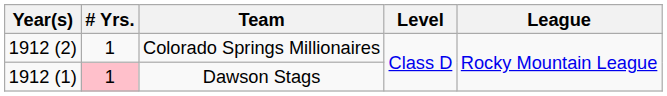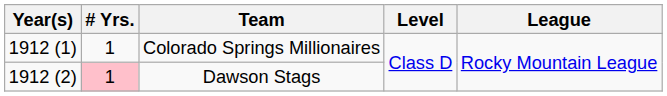(43, 48) 1912 (2) -> (43, 48) 1912 (1)
(43, 77) 1912 (1) -> (43, 77) 1912 (2)
